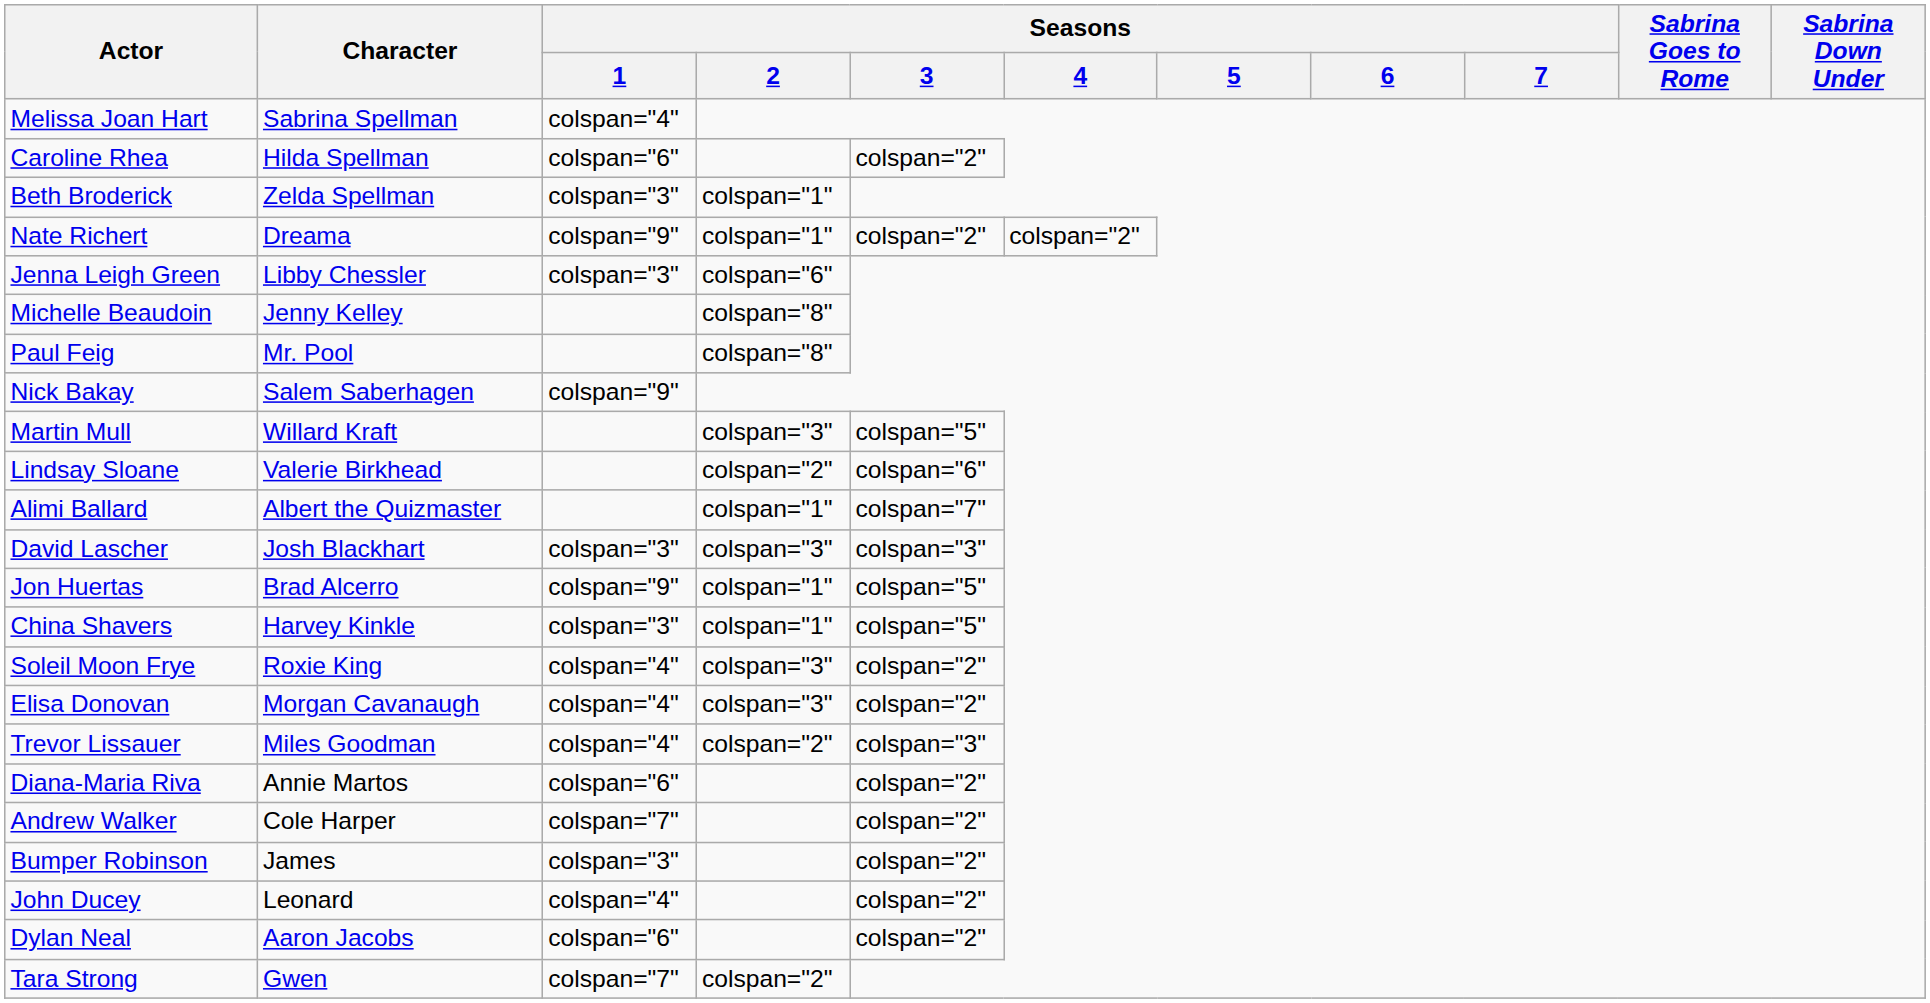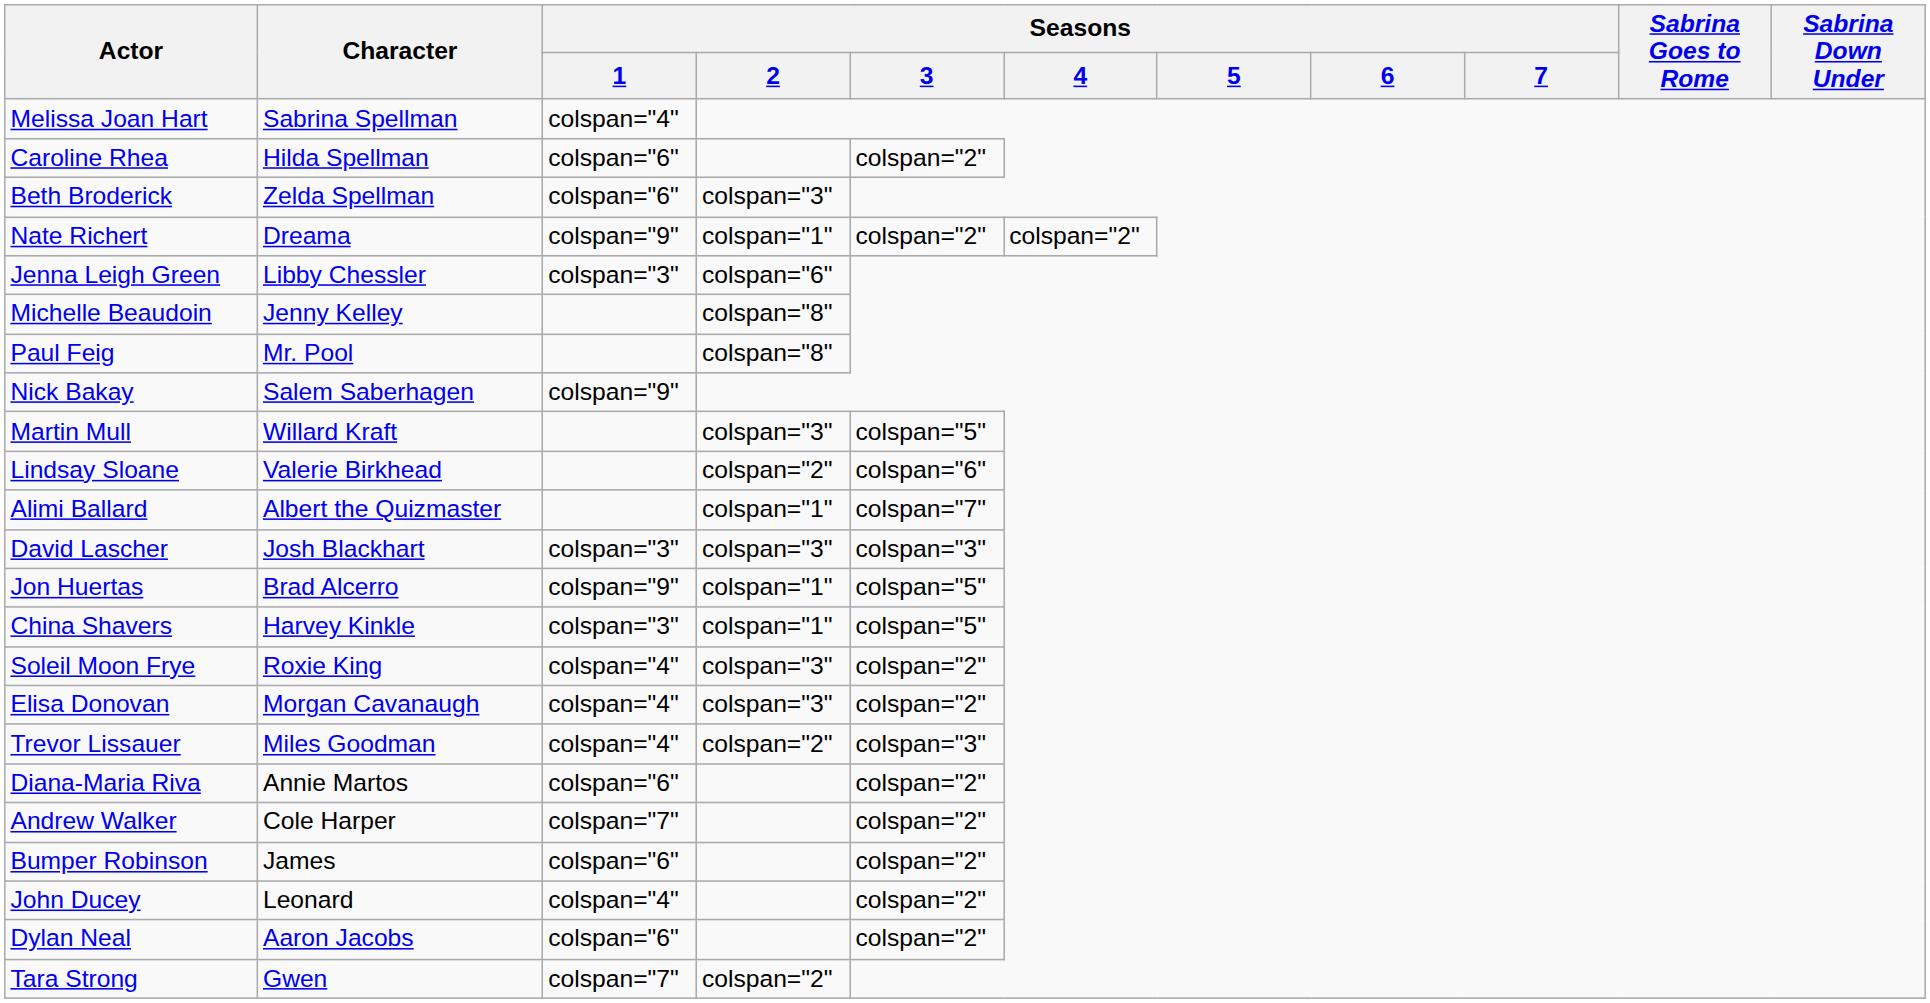(614, 196) colspan="3" -> (614, 196) colspan="6"
(767, 196) colspan="1" -> (767, 196) colspan="3"
(614, 861) colspan="3" -> (614, 861) colspan="6"
